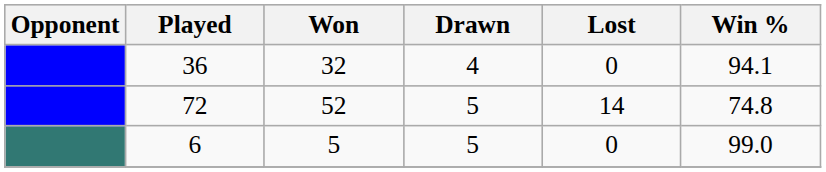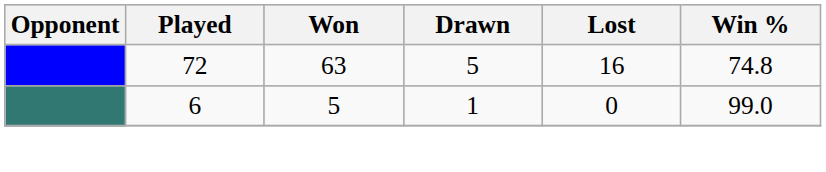- row: (195, 65)
(334, 105) 52 -> (334, 65) 63
(612, 105) 14 -> (612, 65) 16
(473, 145) 5 -> (473, 105) 1
